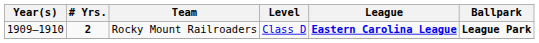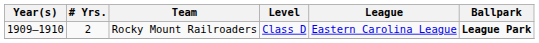(88, 30) bold -> (88, 30) normal
(384, 30) bold -> (384, 30) normal
